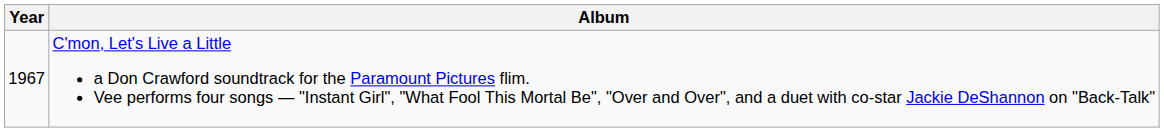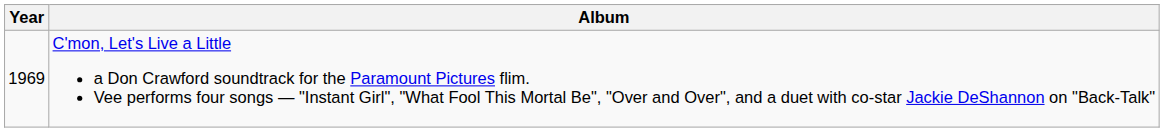(27, 78) 1967 -> (27, 78) 1969
